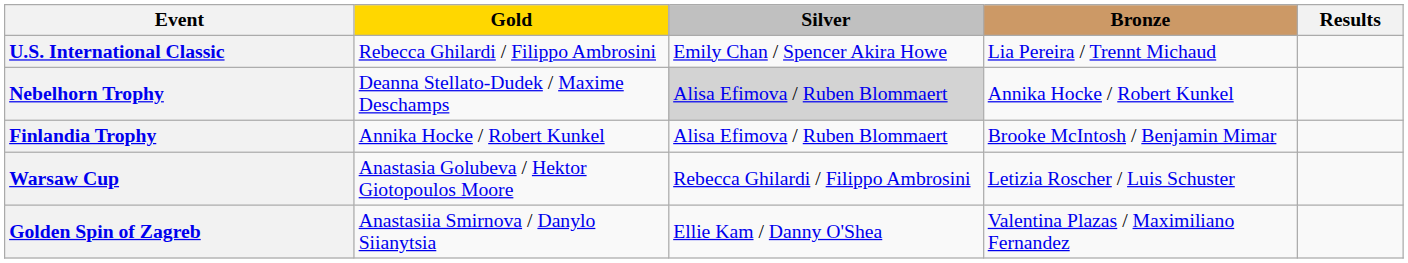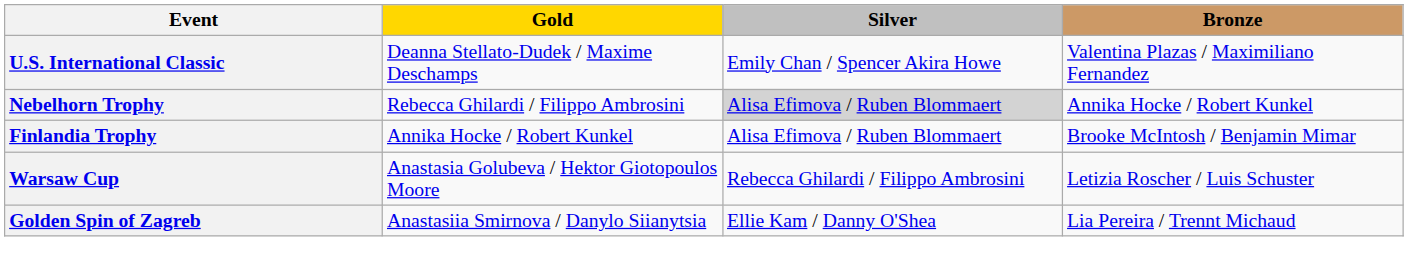- column: (1350, 20)
(507, 51) Rebecca Ghilardi / Filippo Ambrosini -> (520, 62) Deanna Stellato-Dudek / Maxime Deschamps
(1102, 51) Lia Pereira / Trennt Michaud -> (1190, 62) Valentina Plazas / Maximiliano Fernandez
(491, 93) Deanna Stellato-Dudek / Maxime Deschamps -> (536, 104) Rebecca Ghilardi / Filippo Ambrosini
(1111, 231) Valentina Plazas / Maximiliano Fernandez -> (1181, 220) Lia Pereira / Trennt Michaud
